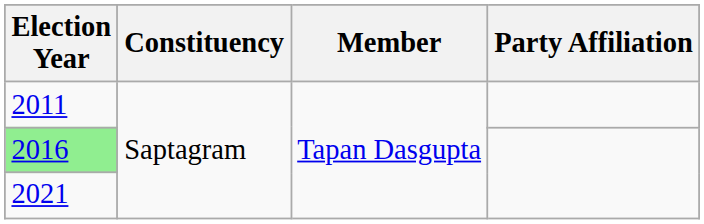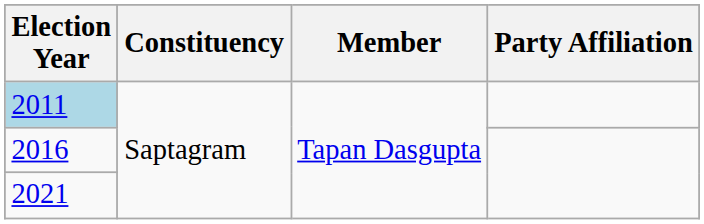(39, 104) no background -> (39, 104) lightblue background
(40, 149) lightgreen background -> (40, 149) no background
